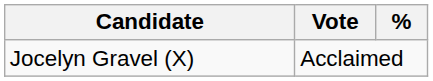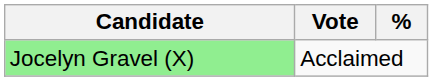(102, 57) no background -> (102, 57) lightgreen background
